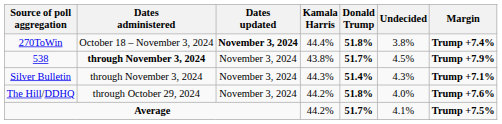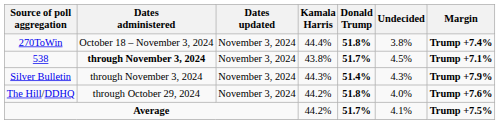(258, 42) bold -> (257, 42) normal
(463, 59) Trump +7.9% -> (461, 59) Trump +7.1%
(463, 76) Trump +7.1% -> (461, 76) Trump +7.9%
